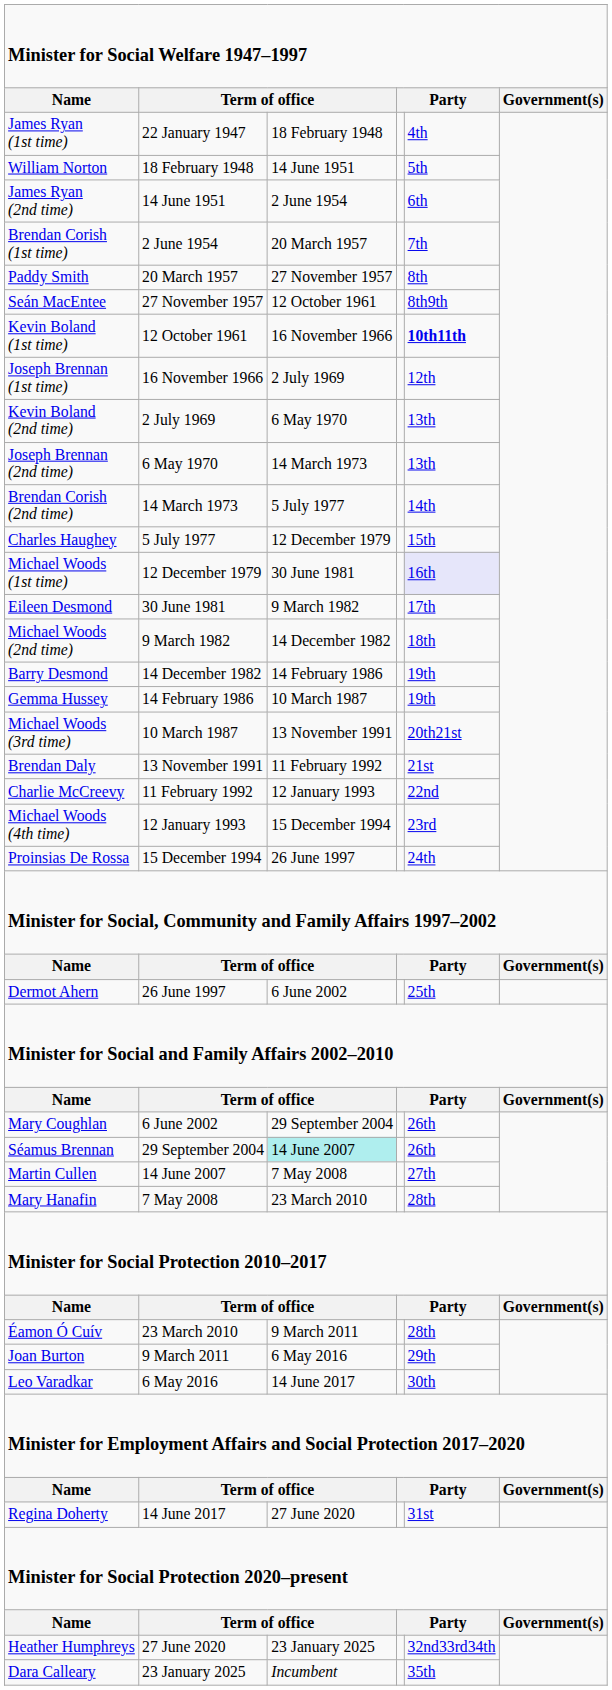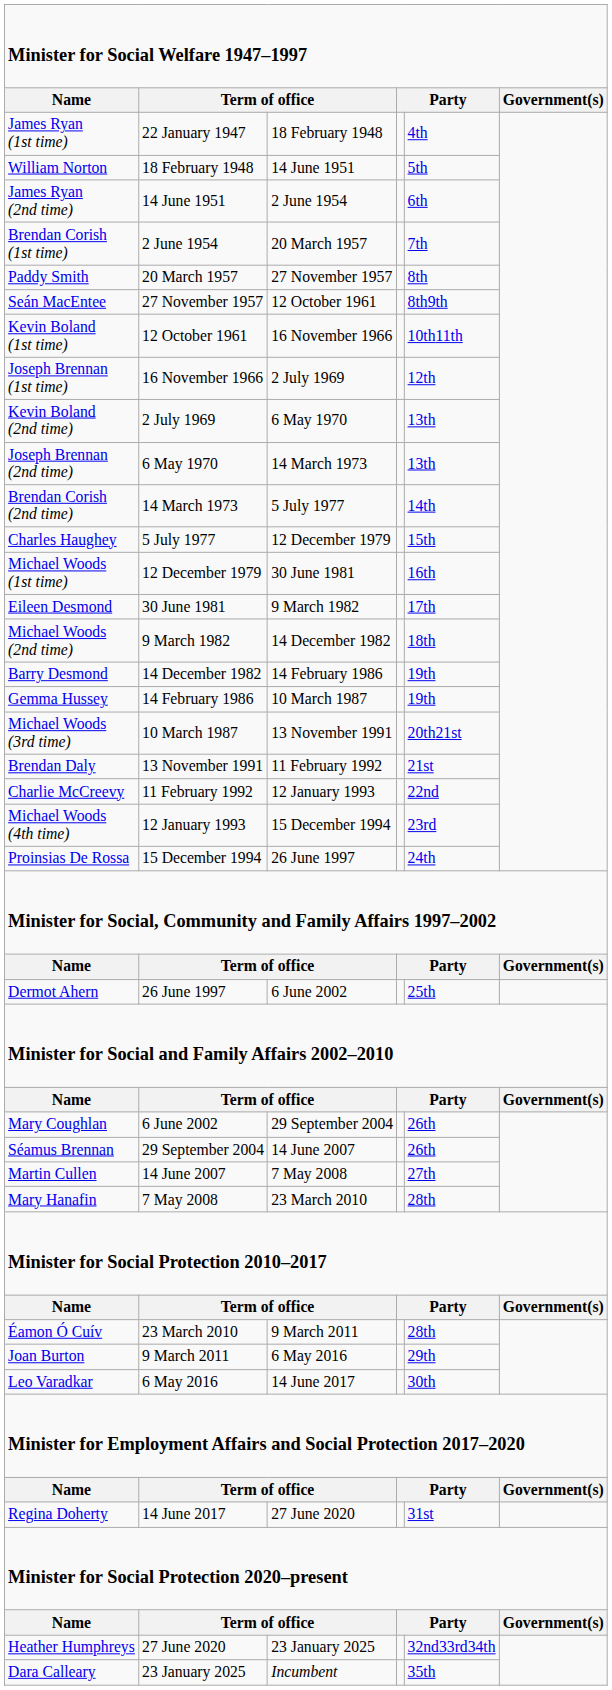(437, 335) bold -> (435, 335) normal
(422, 573) lavender background -> (422, 573) no background
(313, 1149) paleturquoise background -> (313, 1149) no background
